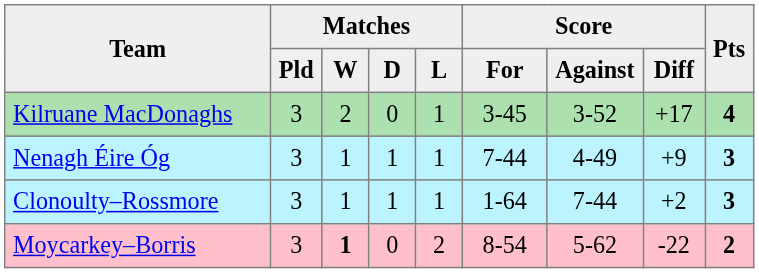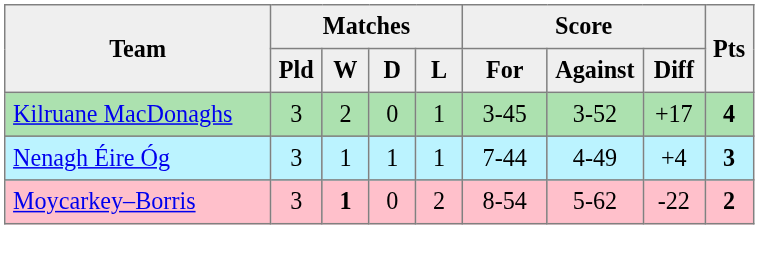(674, 157) +9 -> (674, 157) +4
- row: (116, 201)
